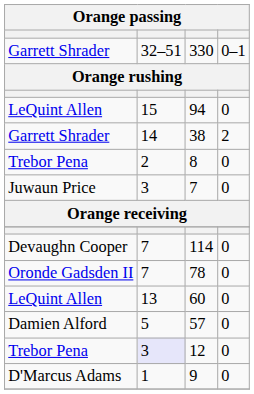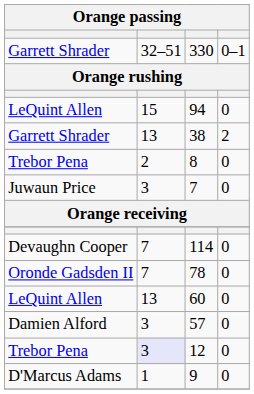(149, 136) 14 -> (149, 136) 13
(145, 324) 5 -> (145, 324) 3
